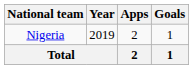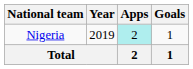(134, 34) no background -> (134, 34) paleturquoise background
